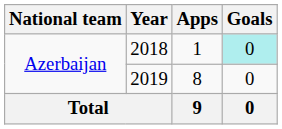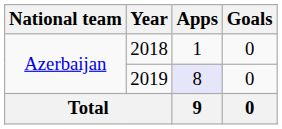(250, 49) paleturquoise background -> (250, 49) no background
(197, 78) no background -> (197, 78) lavender background
